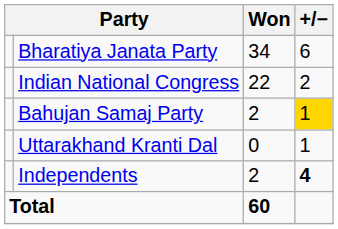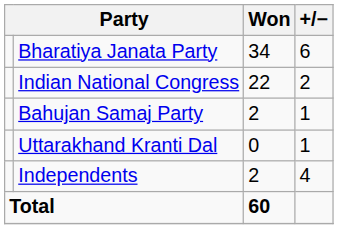(305, 113) gold background -> (305, 113) no background
(305, 176) bold -> (305, 176) normal
